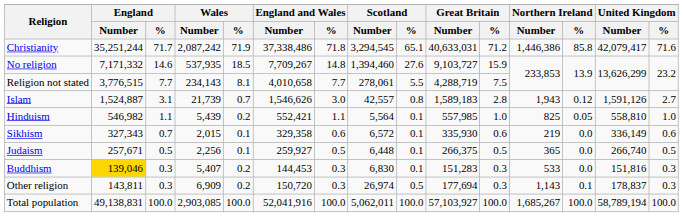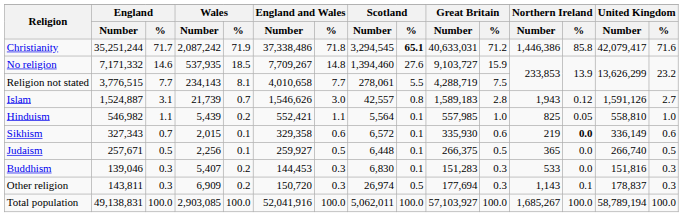(414, 47) normal -> (414, 47) bold
(586, 133) normal -> (586, 133) bold
(125, 168) gold background -> (125, 168) no background
